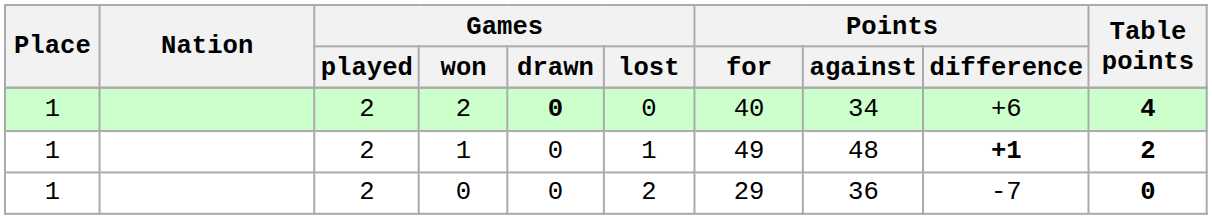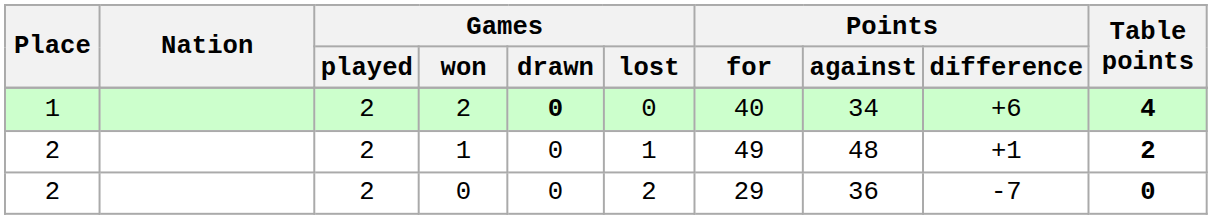(52, 151) 1 -> (52, 151) 2
(1006, 151) bold -> (1006, 151) normal
(52, 193) 1 -> (52, 193) 2
